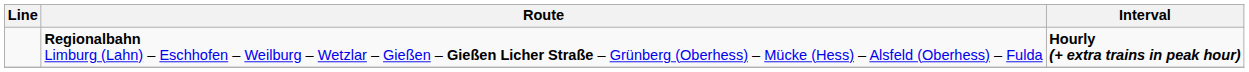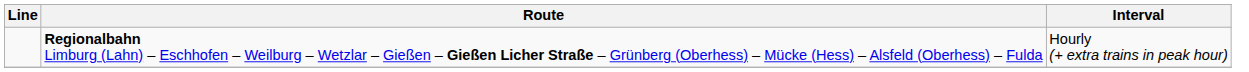(1145, 47) bold -> (1139, 47) normal
